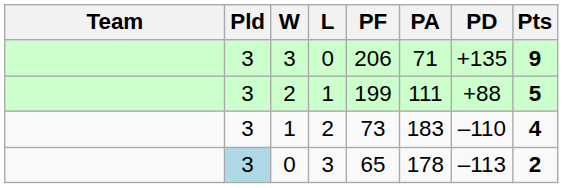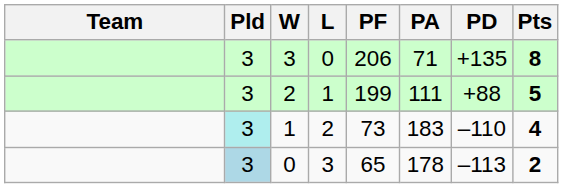(535, 57) 9 -> (535, 57) 8
(248, 128) no background -> (248, 128) paleturquoise background
